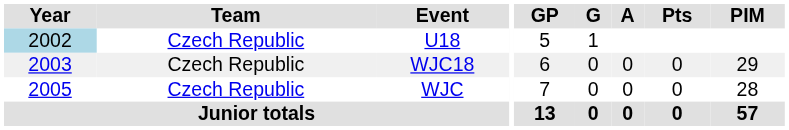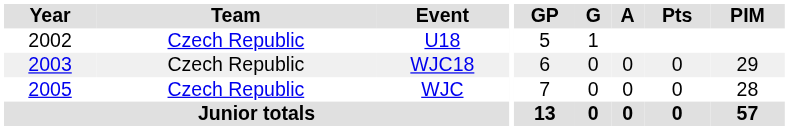(50, 40) lightblue background -> (50, 40) no background
